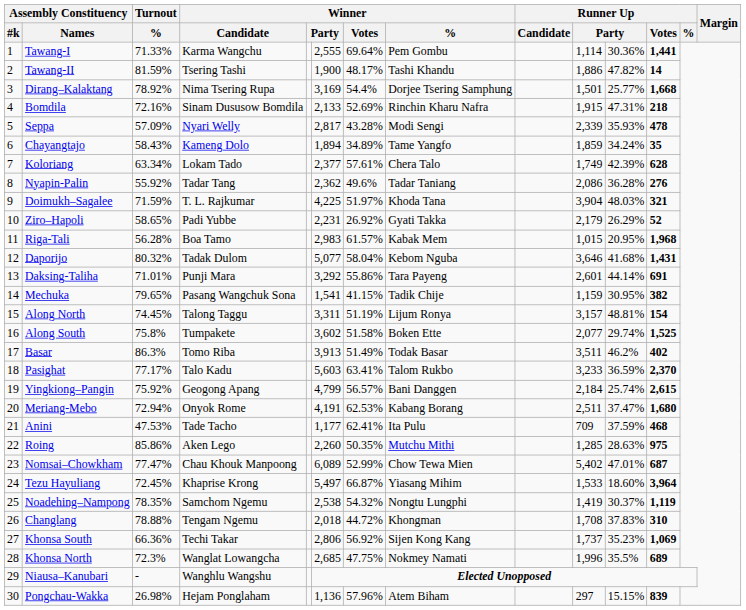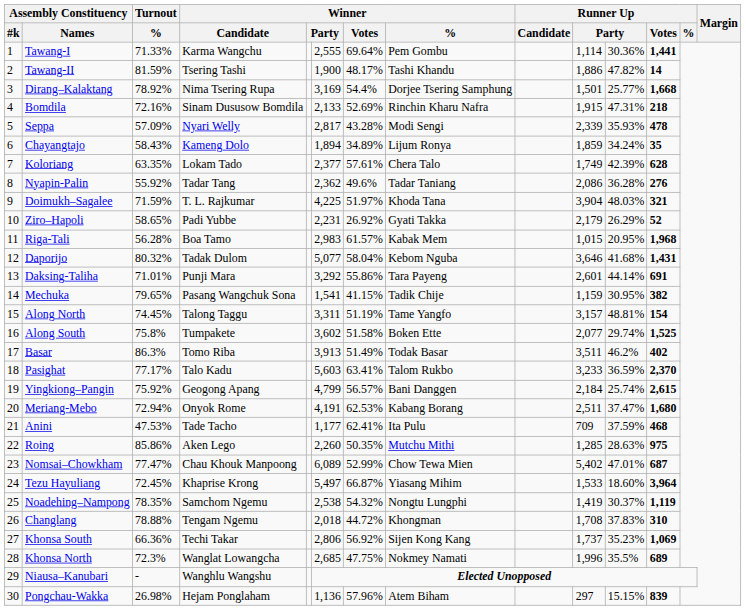(420, 145) Tame Yangfo -> (420, 145) Lijum Ronya
(153, 164) 63.34% -> (153, 164) 63.35%
(420, 314) Lijum Ronya -> (420, 314) Tame Yangfo
